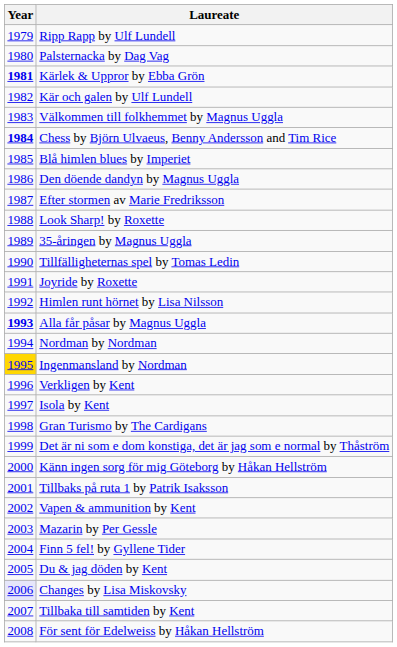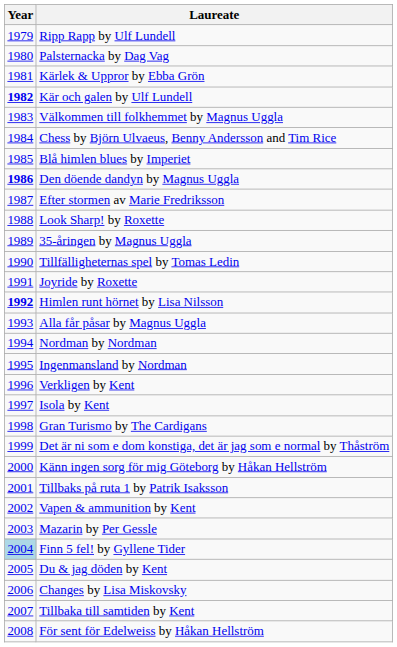(20, 76) bold -> (20, 76) normal
(20, 96) normal -> (20, 96) bold
(20, 138) bold -> (20, 138) normal
(20, 179) normal -> (20, 179) bold
(20, 302) normal -> (20, 302) bold
(20, 323) bold -> (20, 323) normal
(20, 364) gold background -> (20, 364) no background
(20, 549) no background -> (20, 549) lightblue background
(20, 590) lavender background -> (20, 590) no background
